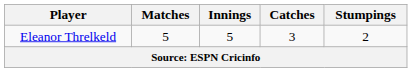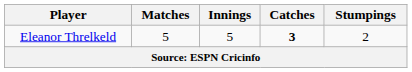(292, 36) normal -> (292, 36) bold
